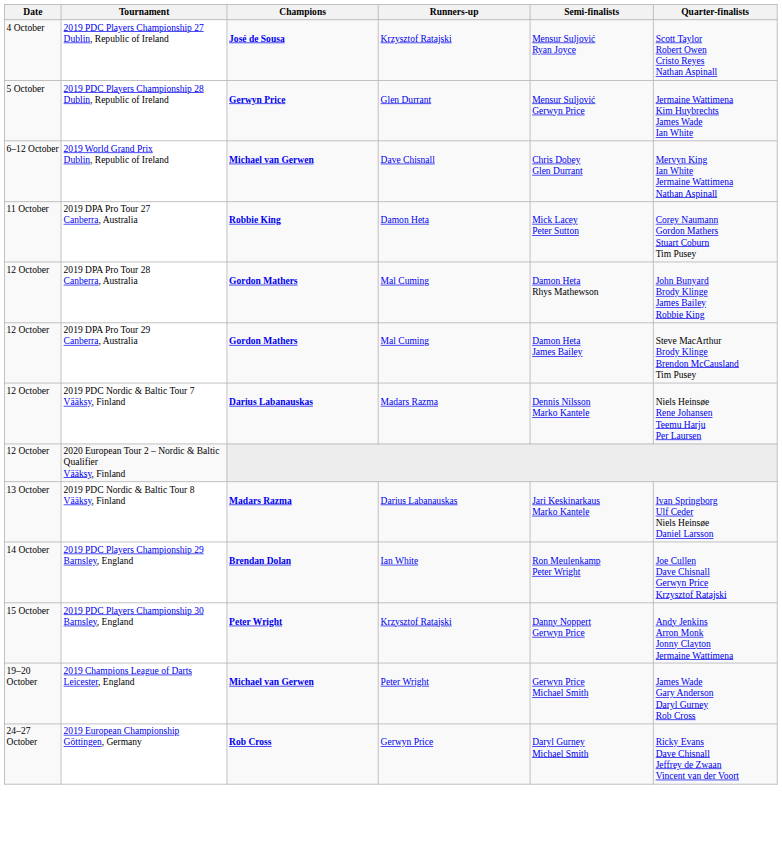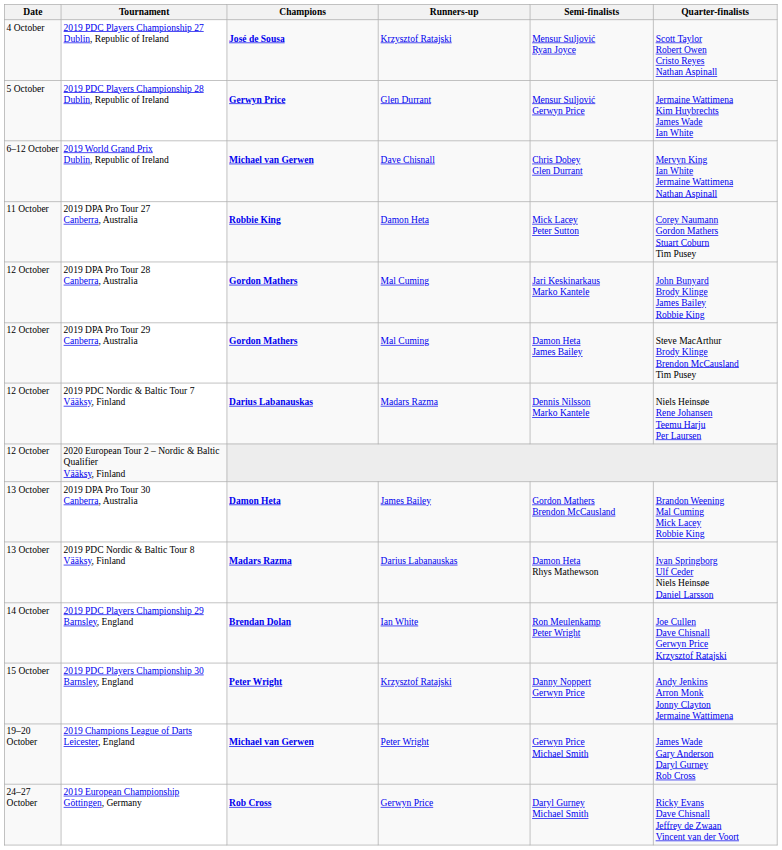(565, 286) Damon Heta Rhys Mathewson -> (566, 286) Jari Keskinarkaus Marko Kantele
+ row: (107, 494)
(566, 506) Jari Keskinarkaus Marko Kantele -> (565, 566) Damon Heta Rhys Mathewson
